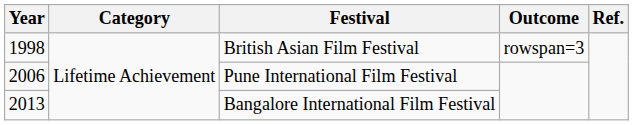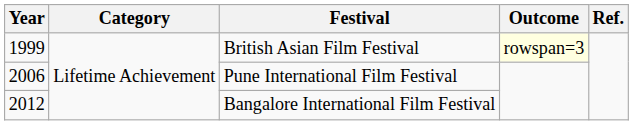(27, 47) 1998 -> (27, 47) 1999
(544, 47) no background -> (544, 47) lightyellow background
(27, 104) 2013 -> (27, 104) 2012
